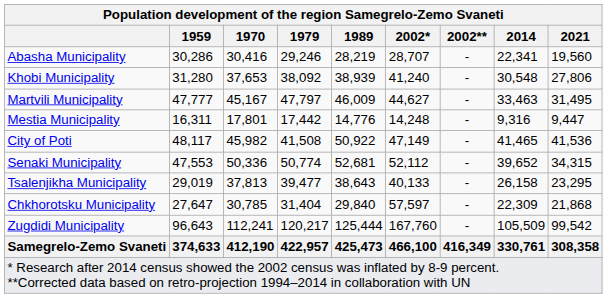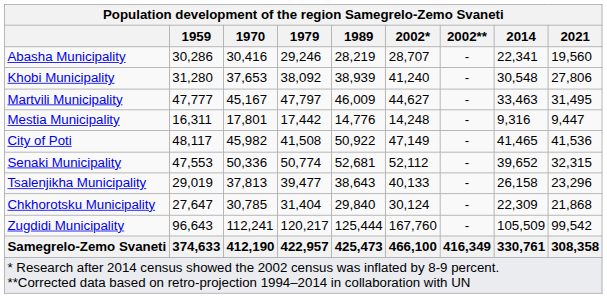(571, 162) 34,315 -> (571, 162) 32,315
(571, 183) 23,295 -> (571, 183) 23,296
(409, 204) 57,597 -> (409, 204) 30,124
